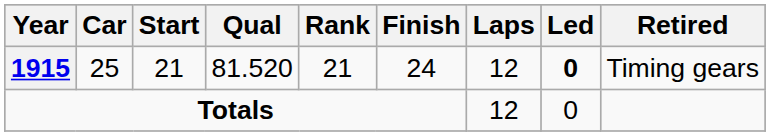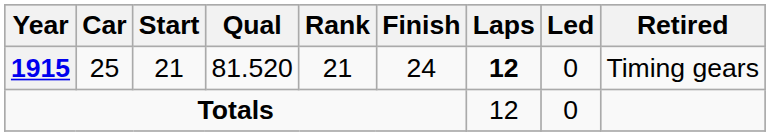(504, 67) normal -> (504, 67) bold
(571, 67) bold -> (571, 67) normal
